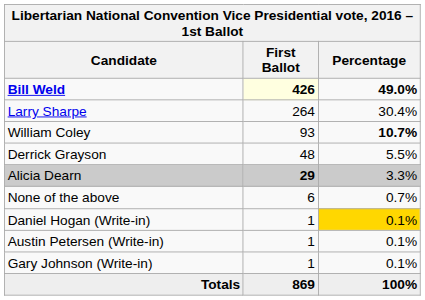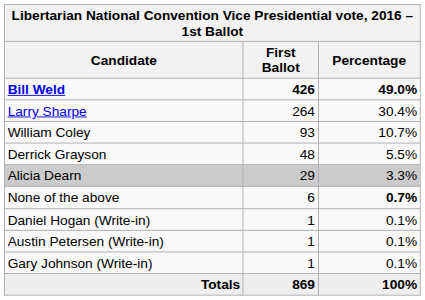(304, 89) lightyellow background -> (304, 89) no background
(398, 133) bold -> (398, 133) normal
(307, 176) bold -> (307, 176) normal
(401, 198) normal -> (401, 198) bold
(401, 219) gold background -> (401, 219) no background
